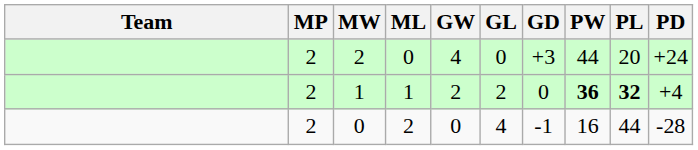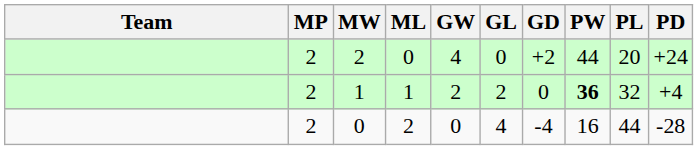(543, 56) +3 -> (543, 56) +2
(629, 91) bold -> (629, 91) normal
(543, 126) -1 -> (543, 126) -4
